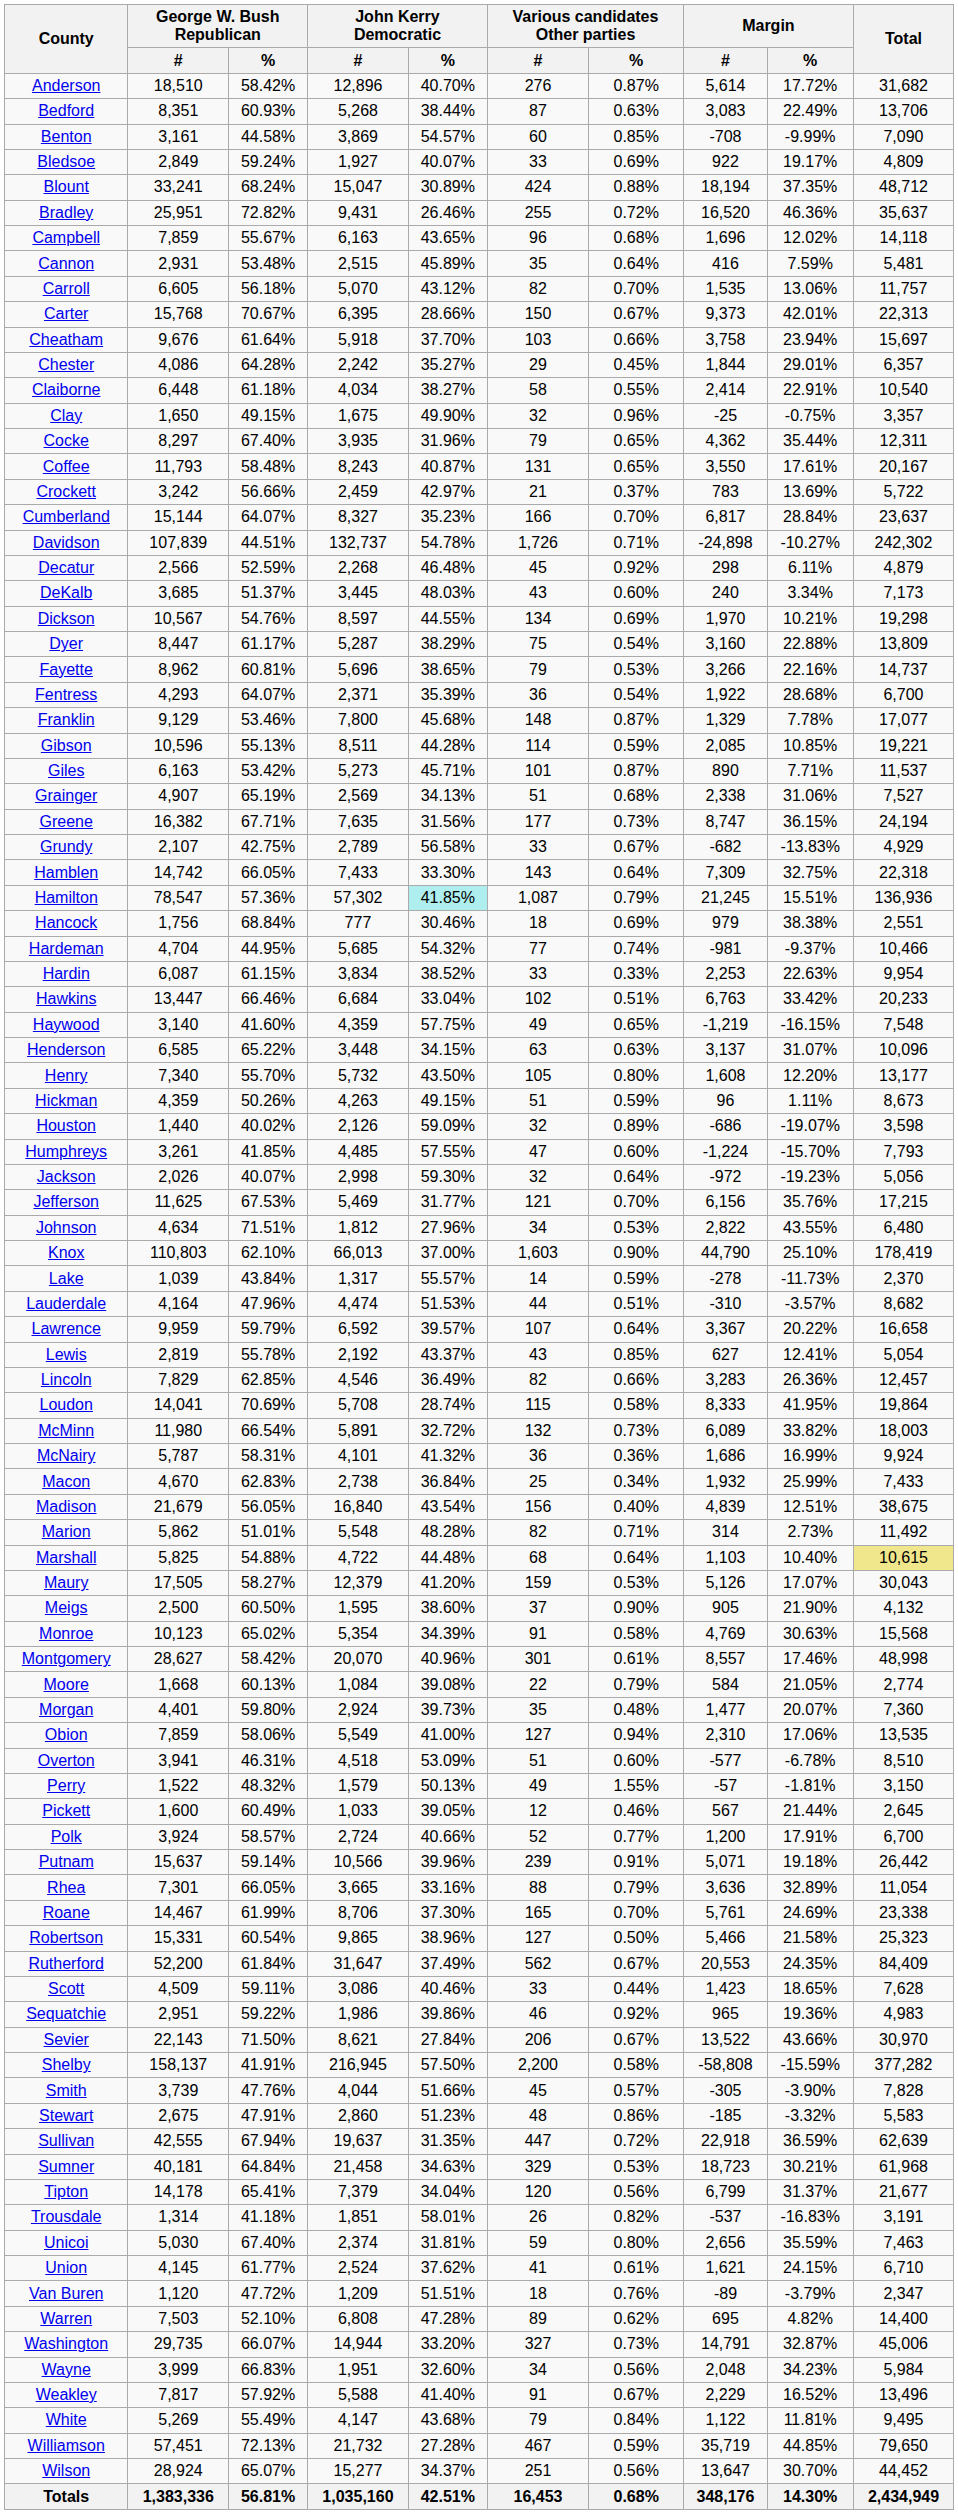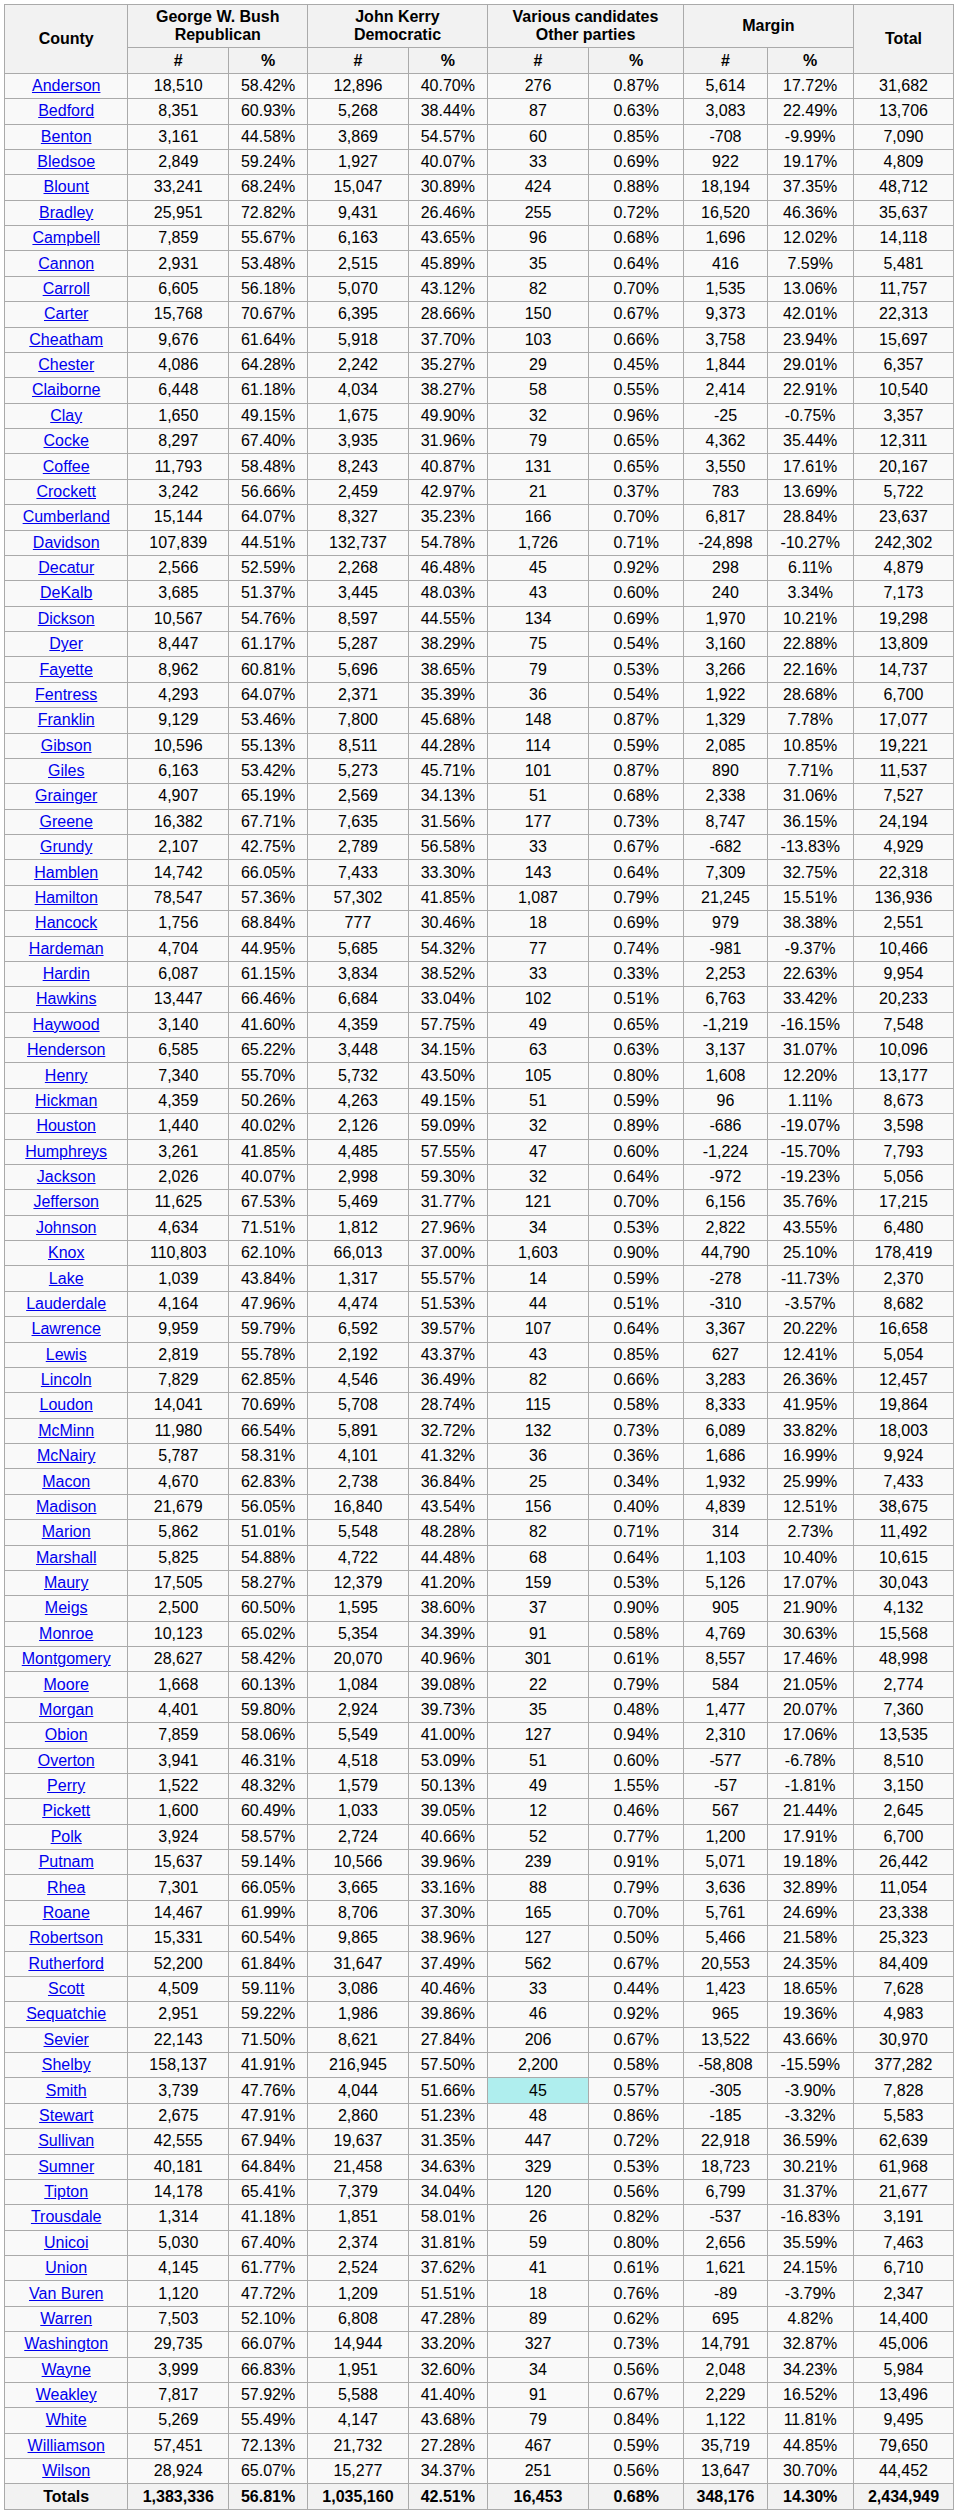(448, 897) paleturquoise background -> (448, 897) no background
(903, 1557) khaki background -> (903, 1557) no background
(538, 2090) no background -> (538, 2090) paleturquoise background
